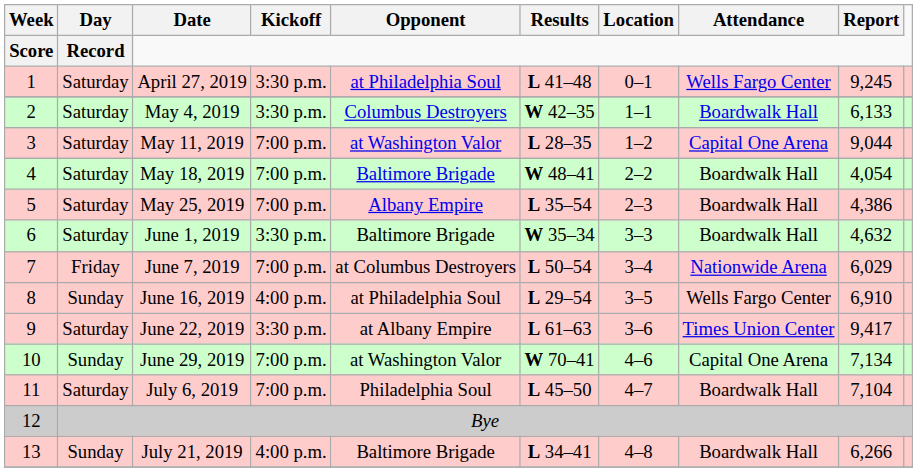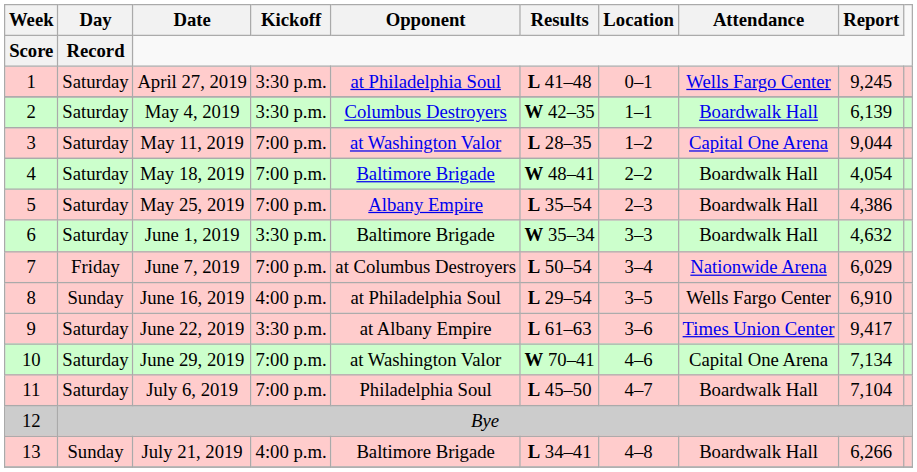(871, 112) 6,133 -> (871, 112) 6,139
(95, 359) Sunday -> (95, 359) Saturday
